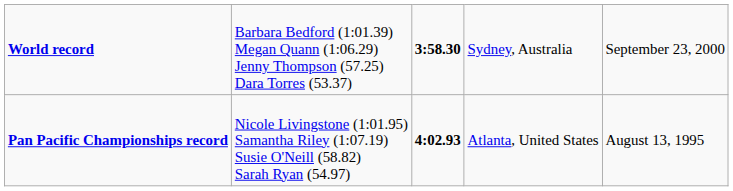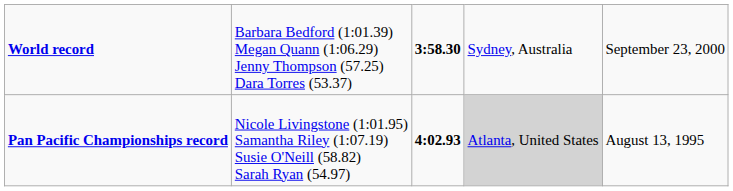(533, 140) no background -> (533, 140) lightgrey background
